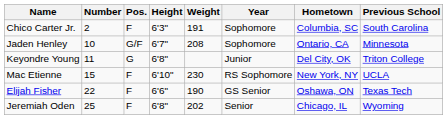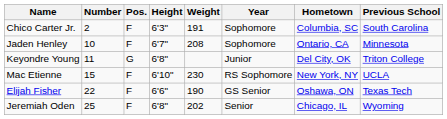(134, 43) G/F -> (129, 43) F
